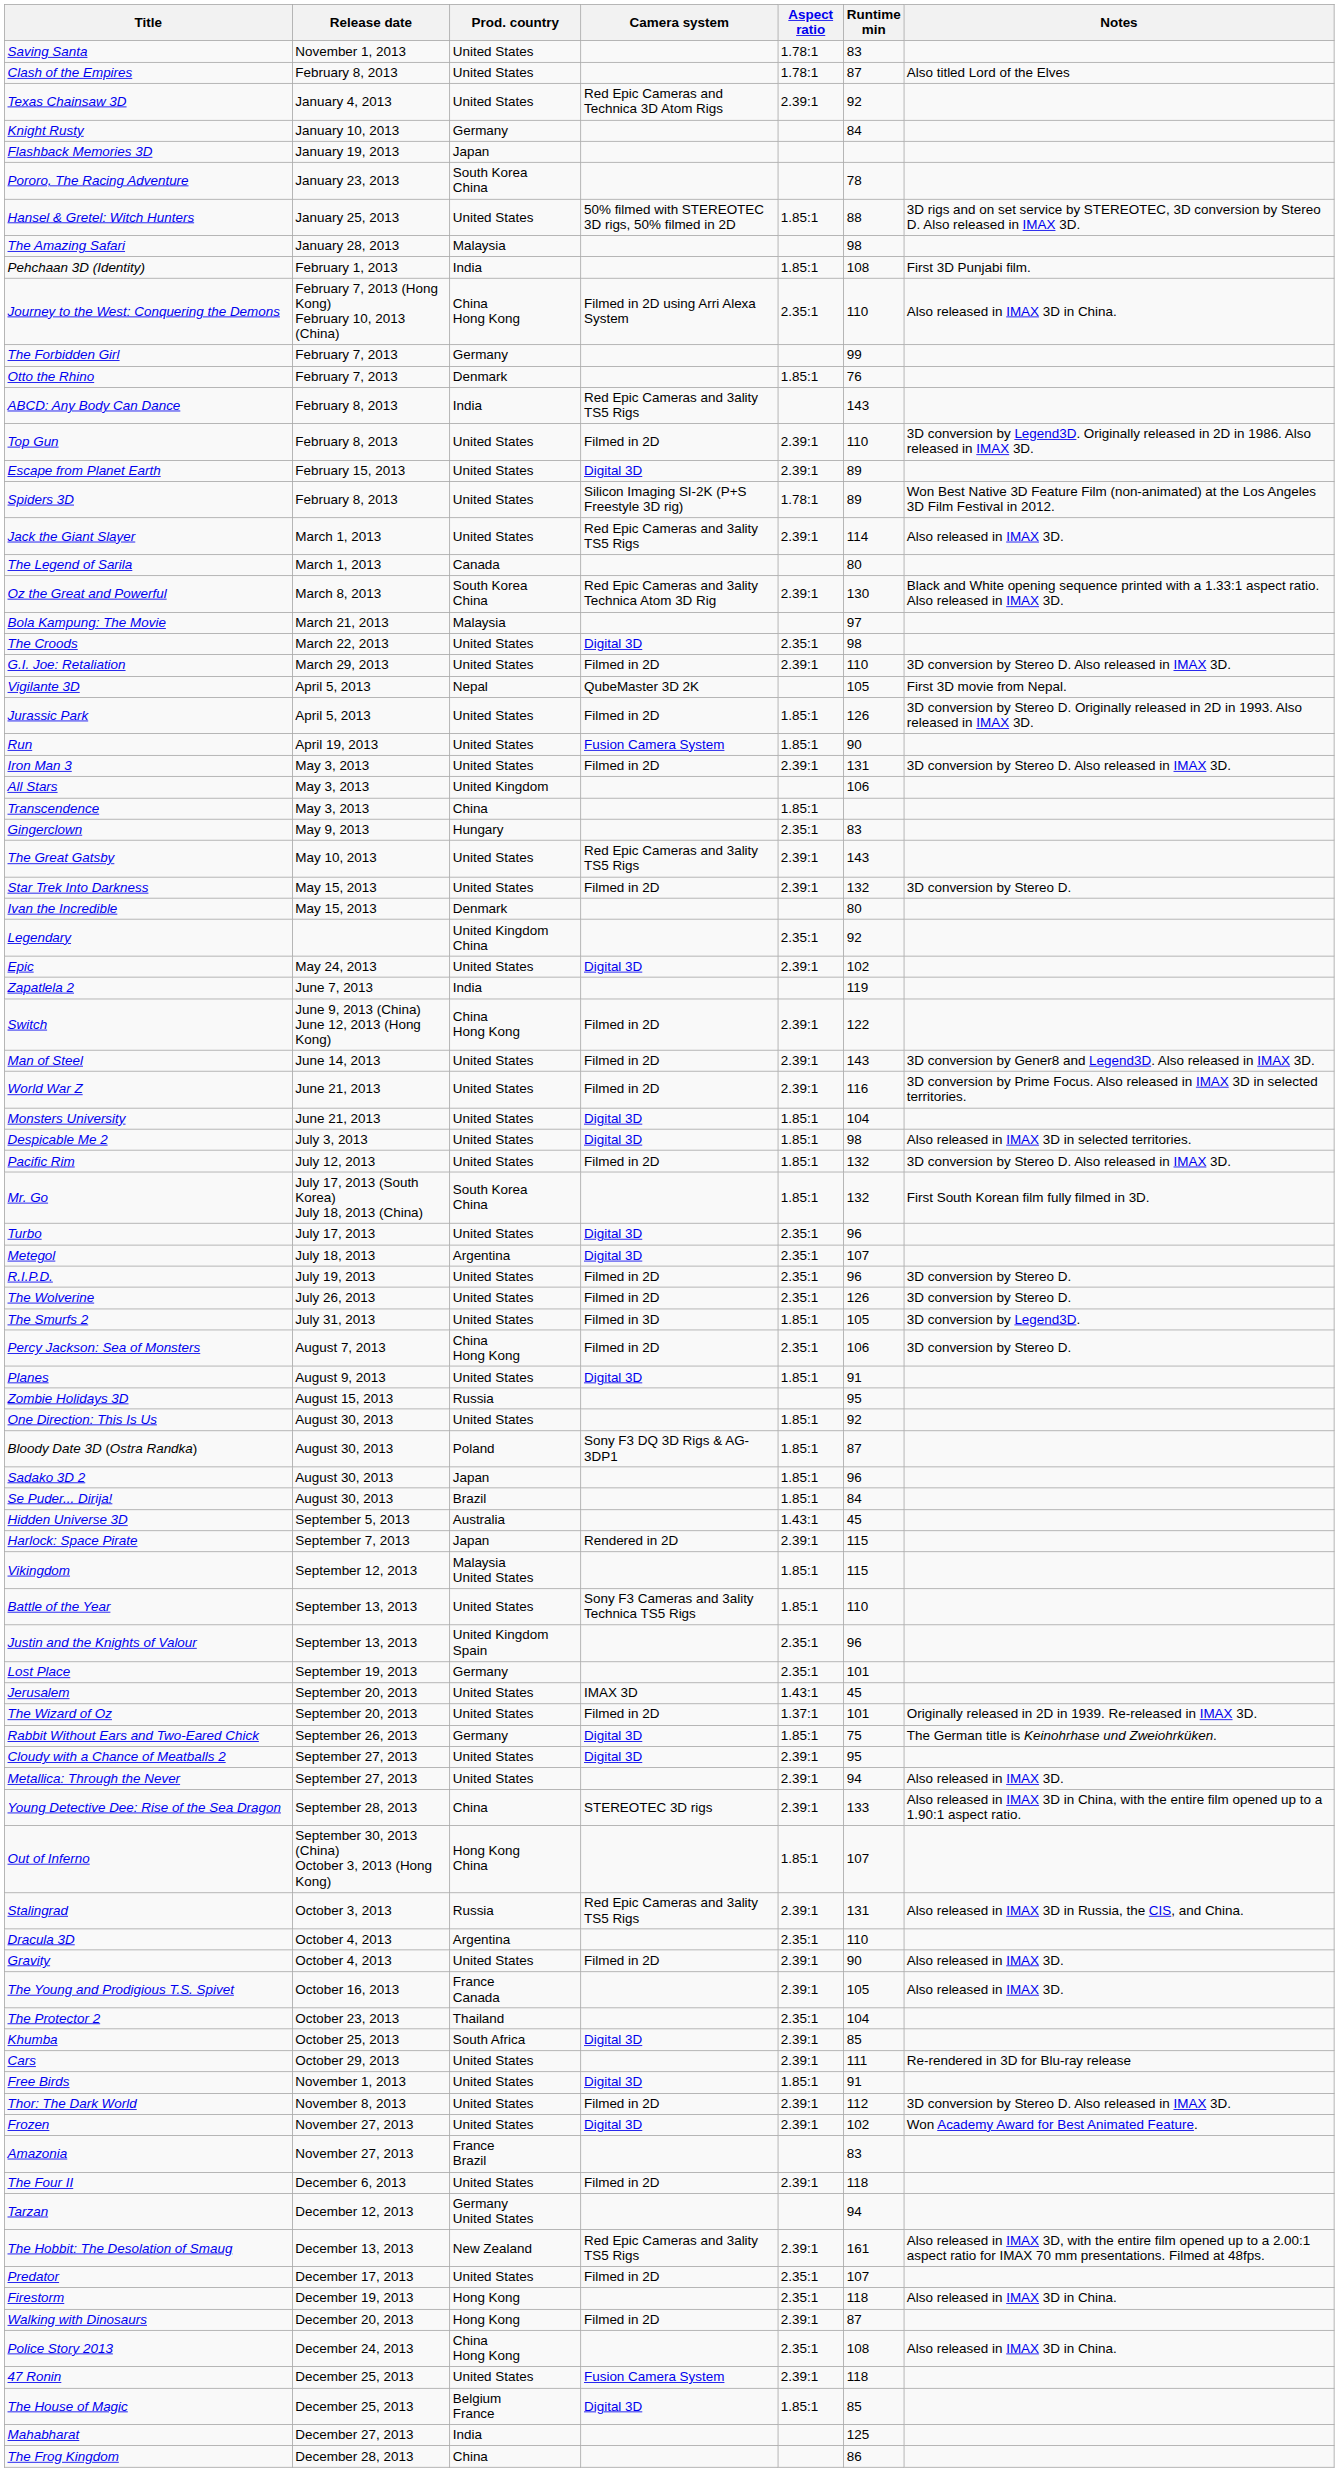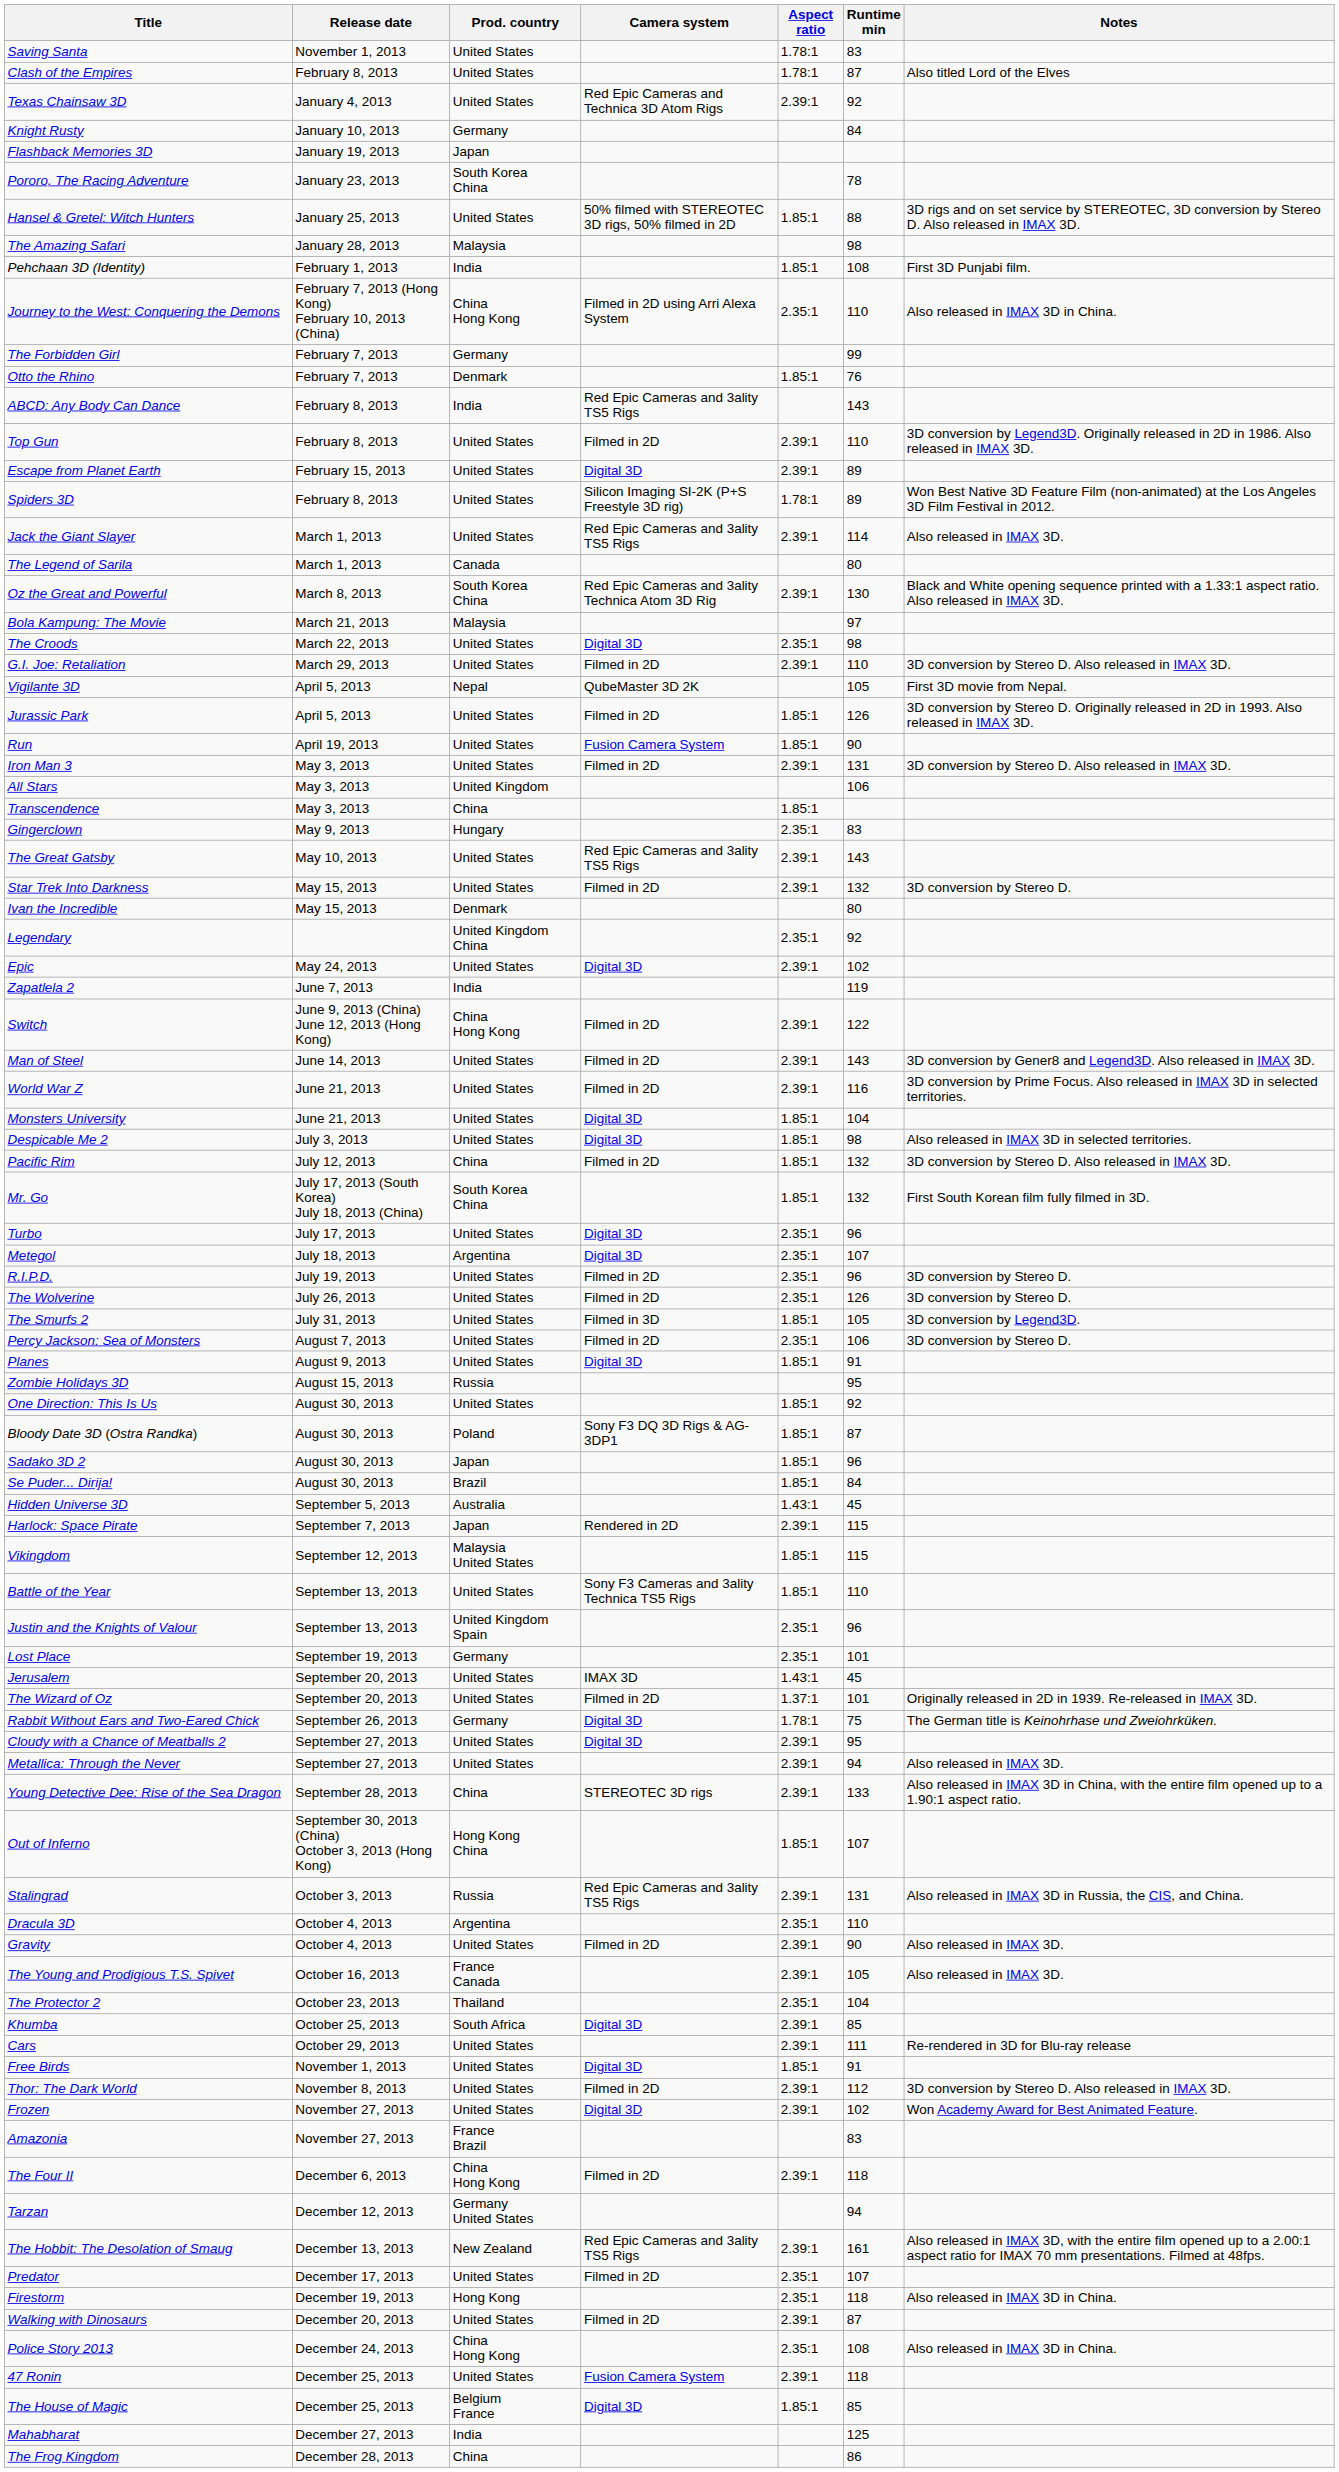(493, 1161) United States -> (470, 1161) China
(486, 1348) China Hong Kong -> (493, 1340) United States
(799, 1736) 1.85:1 -> (799, 1720) 1.78:1
(493, 2182) United States -> (486, 2175) China Hong Kong
(486, 2319) Hong Kong -> (493, 2319) United States
